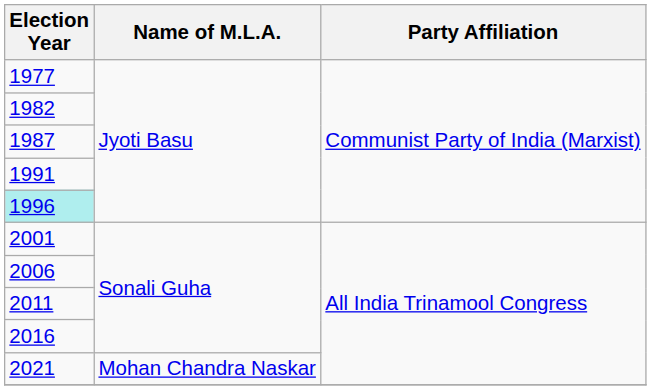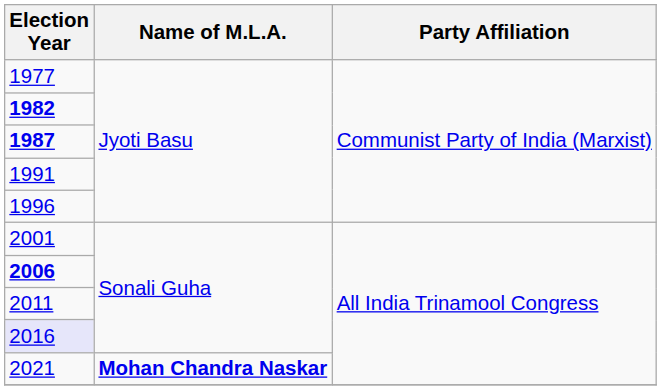(32, 108) normal -> (32, 108) bold
(32, 141) normal -> (32, 141) bold
(32, 206) paleturquoise background -> (32, 206) no background
(32, 271) normal -> (32, 271) bold
(32, 336) no background -> (32, 336) lavender background
(207, 368) normal -> (213, 368) bold
